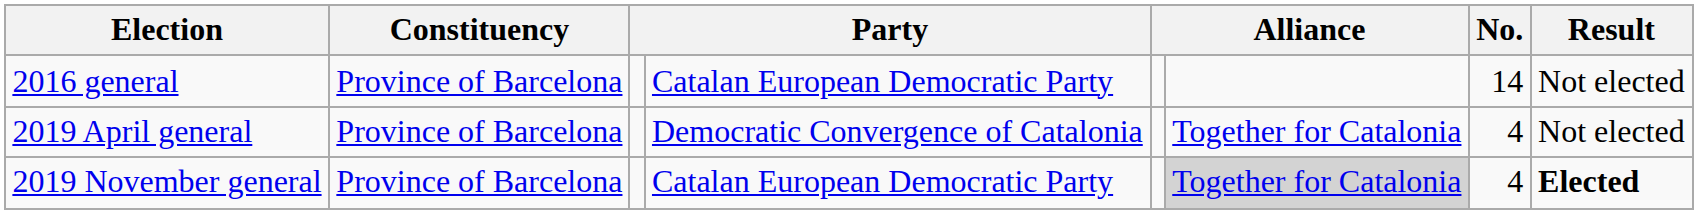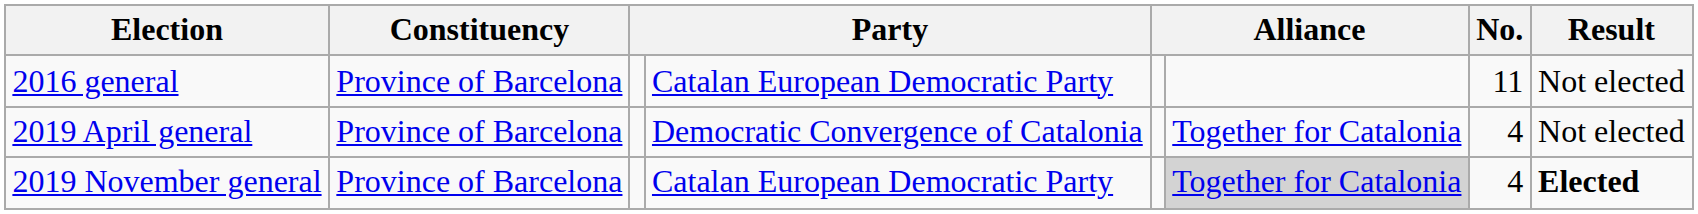(1507, 80) 14 -> (1508, 80) 11
